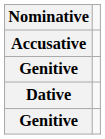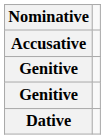(49, 95) Dative -> (49, 95) Genitive
(49, 120) Genitive -> (49, 120) Dative
